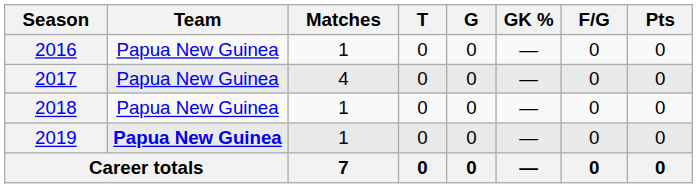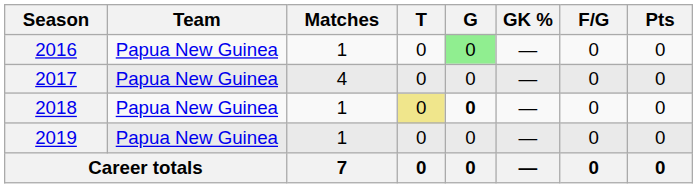(471, 49) no background -> (470, 49) lightgreen background
(422, 109) no background -> (421, 109) khaki background
(471, 109) normal -> (470, 109) bold
(198, 138) bold -> (197, 138) normal
